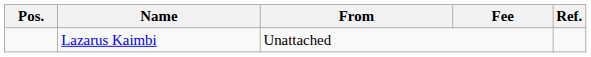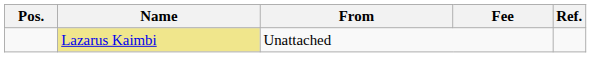(109, 39) no background -> (109, 39) khaki background
